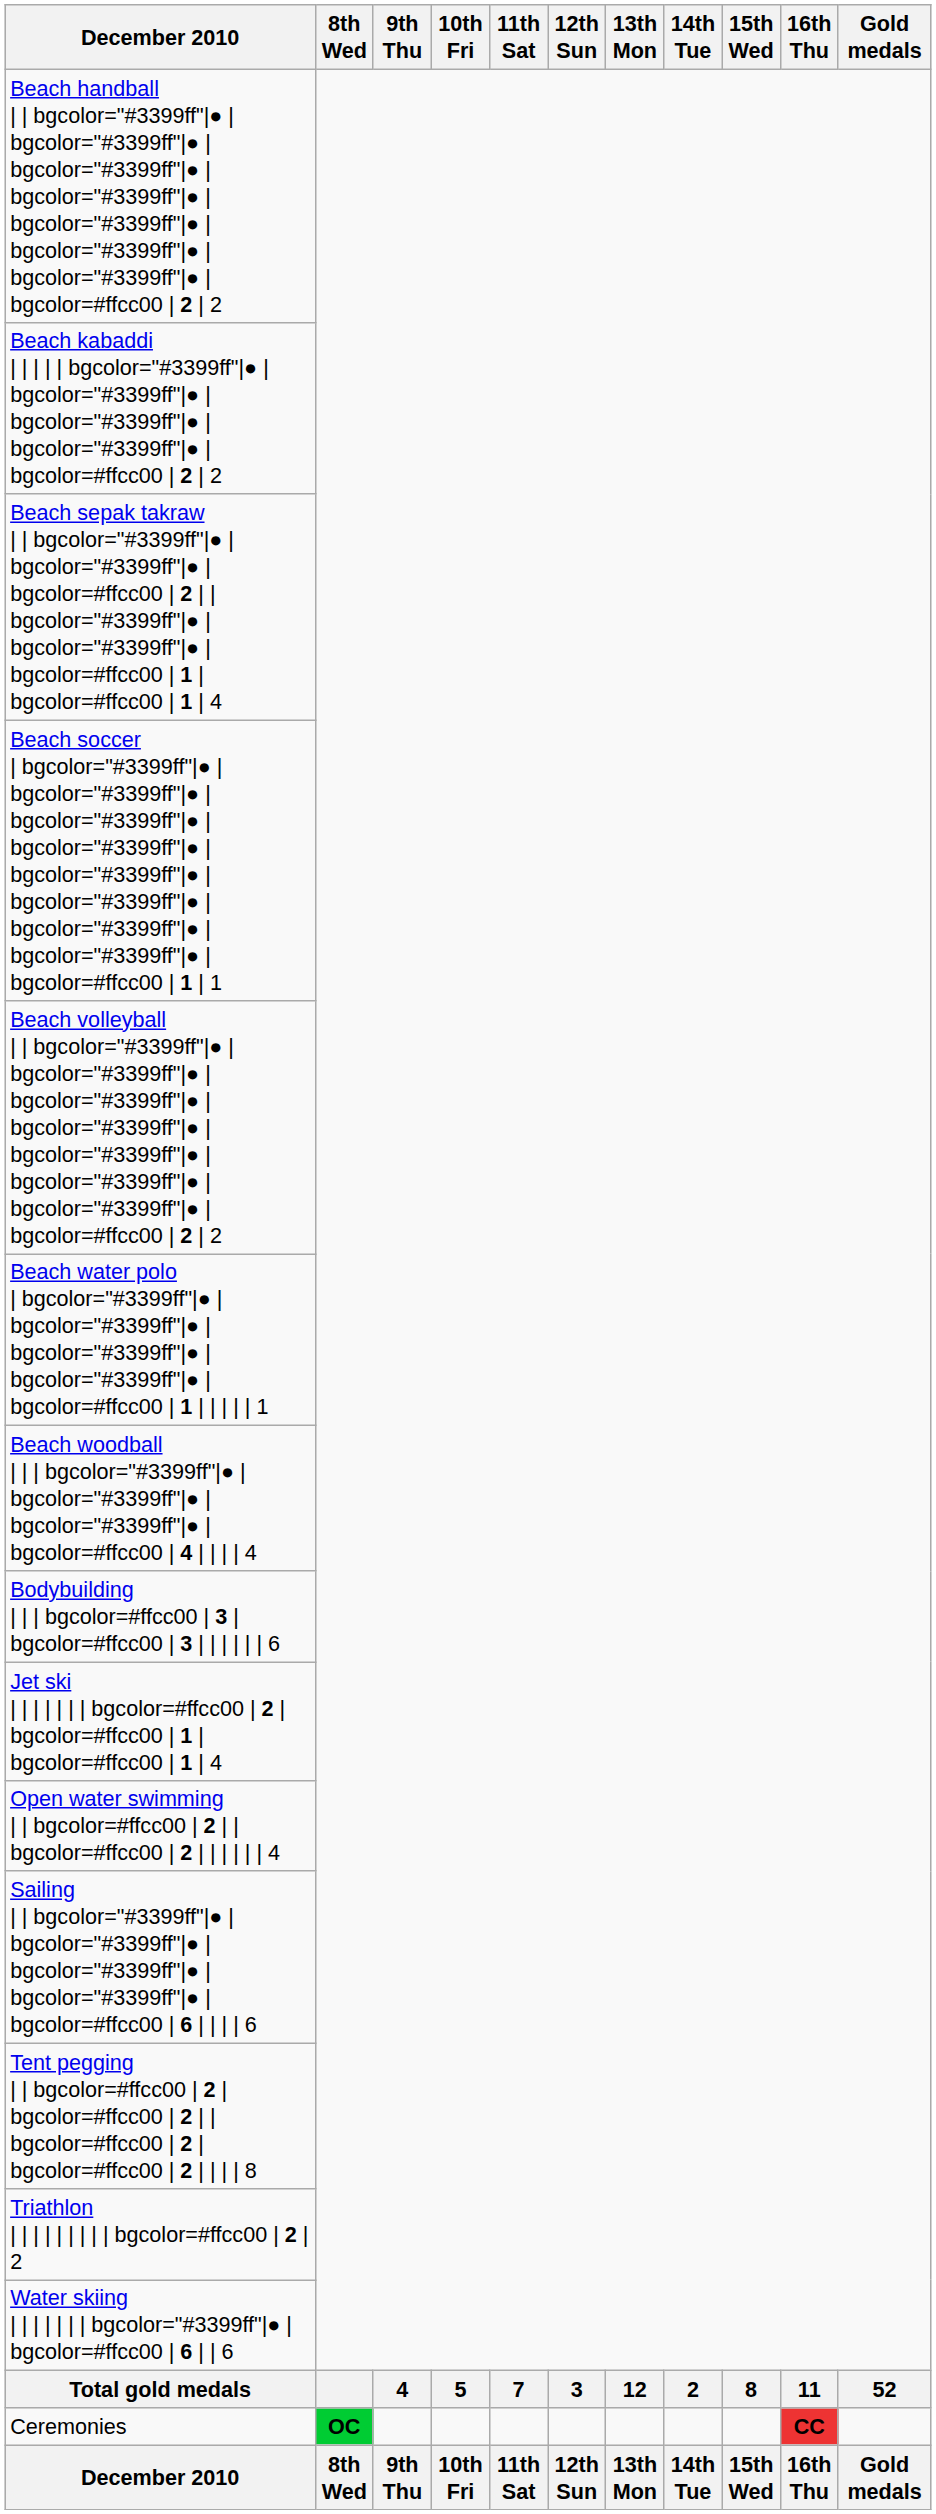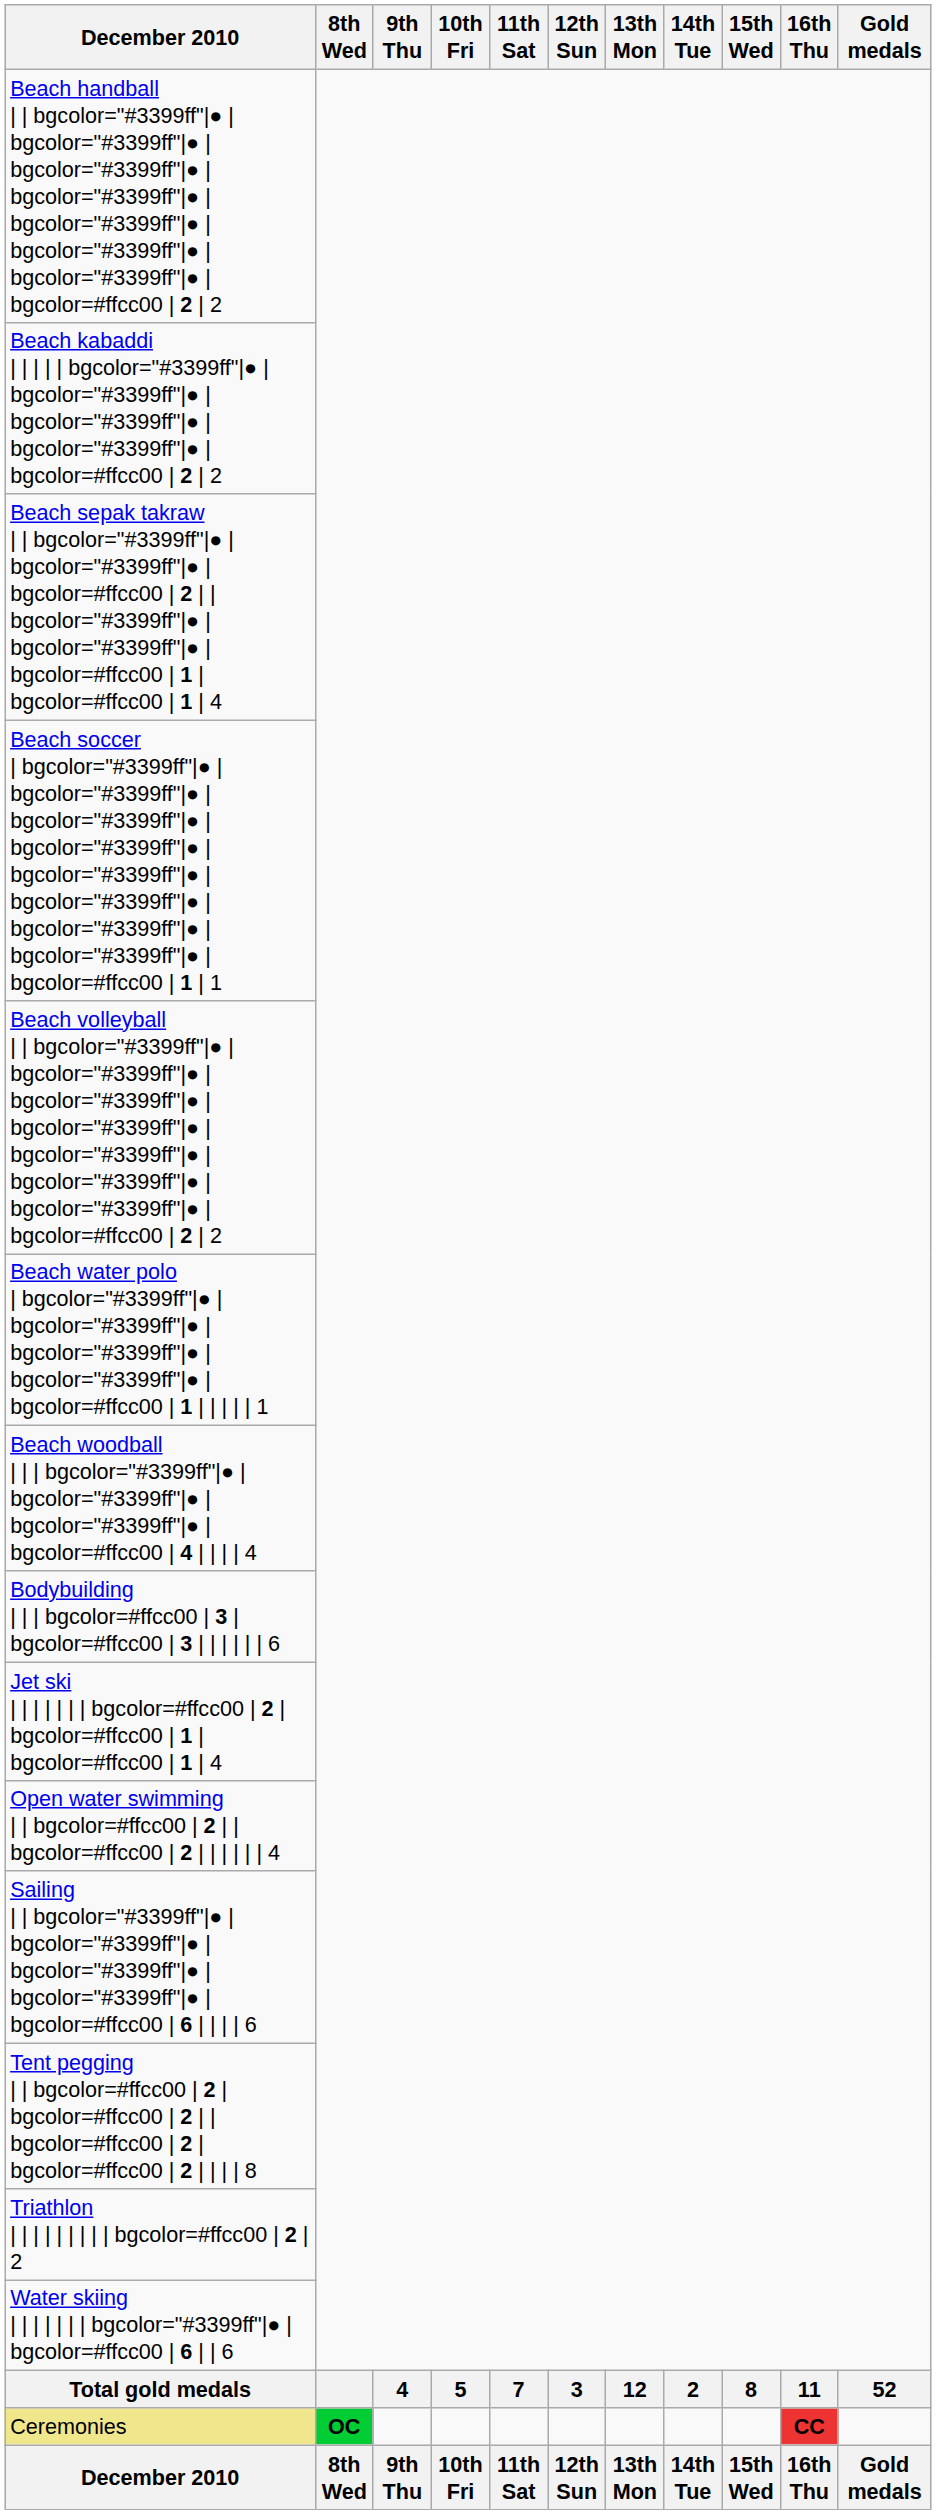(68, 2426) no background -> (68, 2426) khaki background
